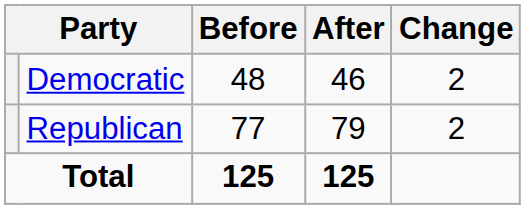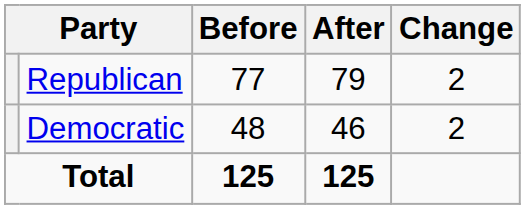rows swapped: (105, 128) <-> (105, 78)
